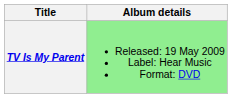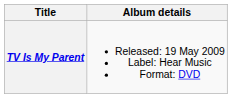(157, 63) lightgreen background -> (157, 63) no background
